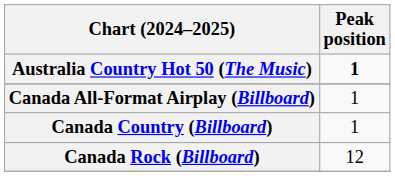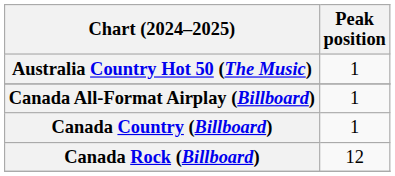(355, 68) bold -> (355, 68) normal
